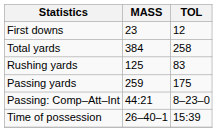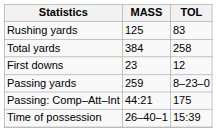rows swapped: (35, 30) <-> (42, 65)
(182, 83) 175 -> (191, 83) 8–23–0
(191, 100) 8–23–0 -> (182, 100) 175
